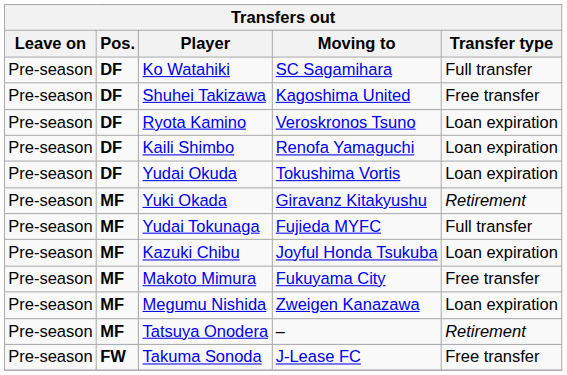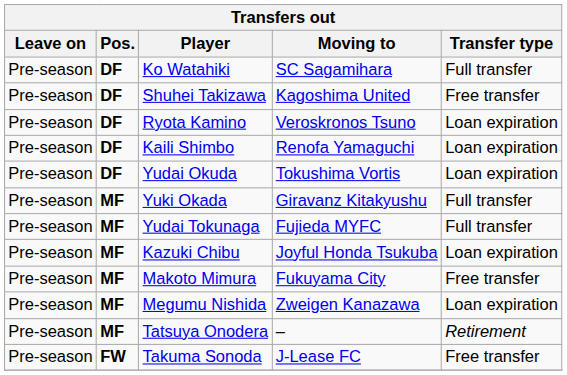(485, 200) Retirement -> (489, 200) Full transfer
